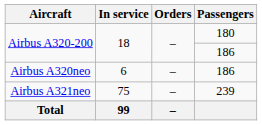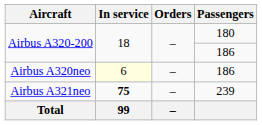(124, 71) no background -> (124, 71) lightyellow background
(124, 91) normal -> (124, 91) bold
